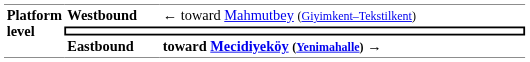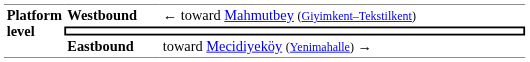(272, 46) bold -> (267, 46) normal
